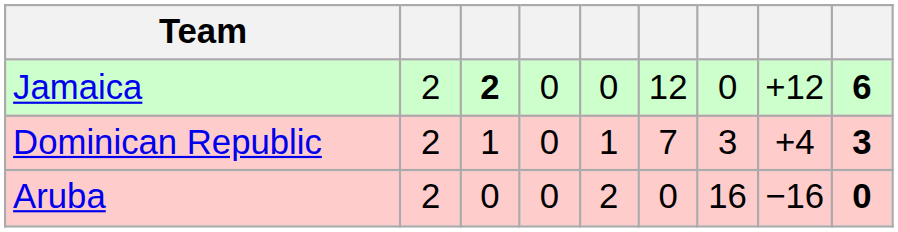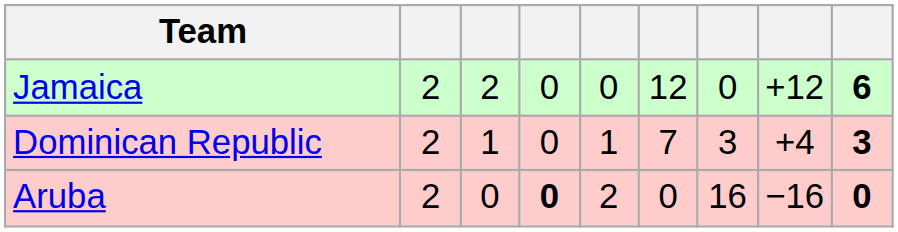(490, 87) bold -> (490, 87) normal
(549, 197) normal -> (549, 197) bold
